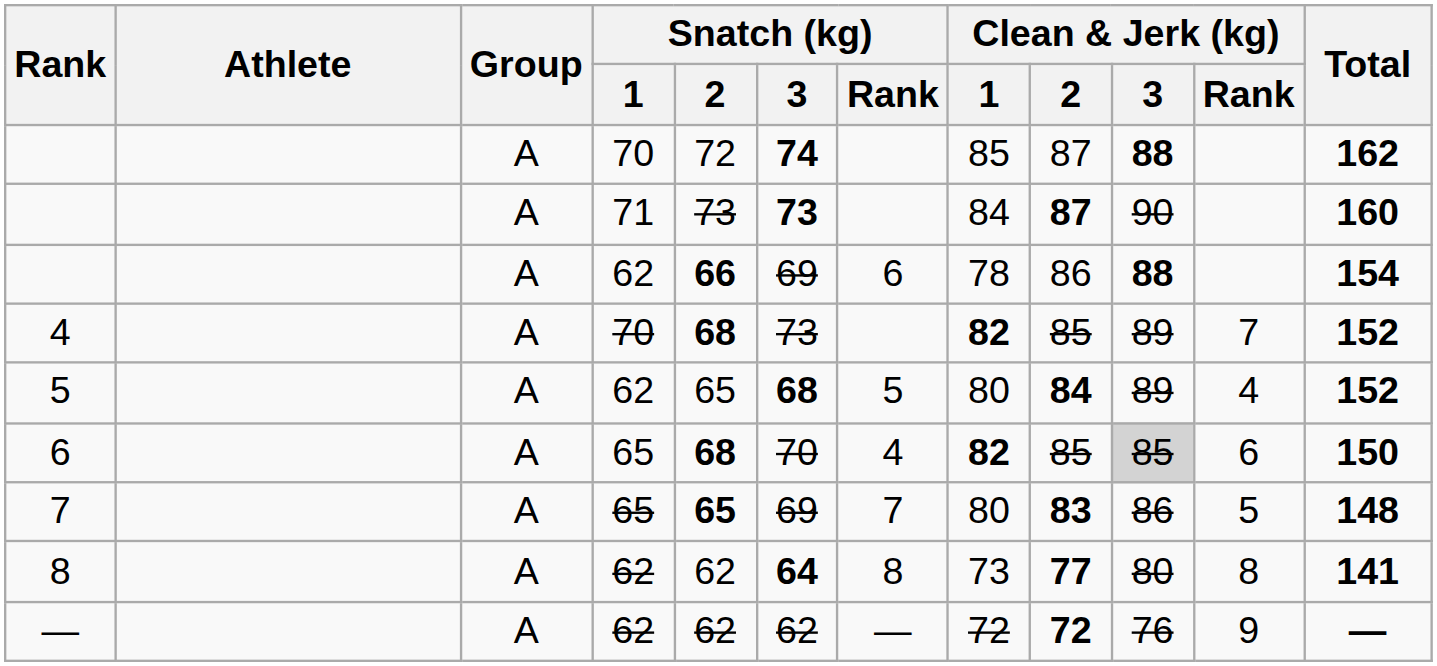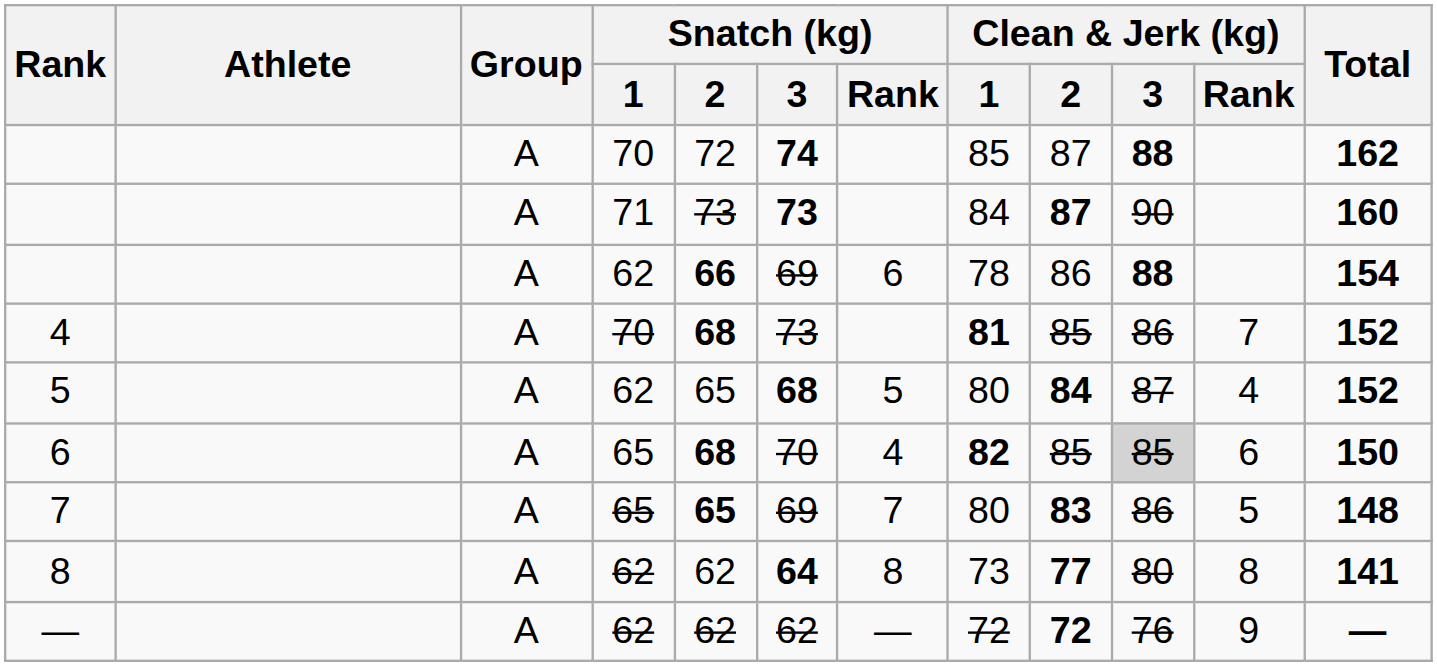(989, 332) 82 -> (989, 332) 81
(1153, 332) 89 -> (1153, 332) 86
(1153, 392) 89 -> (1153, 392) 87
